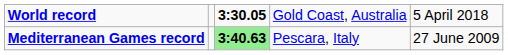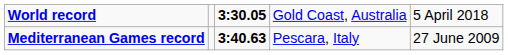(242, 38) lightgreen background -> (242, 38) no background
